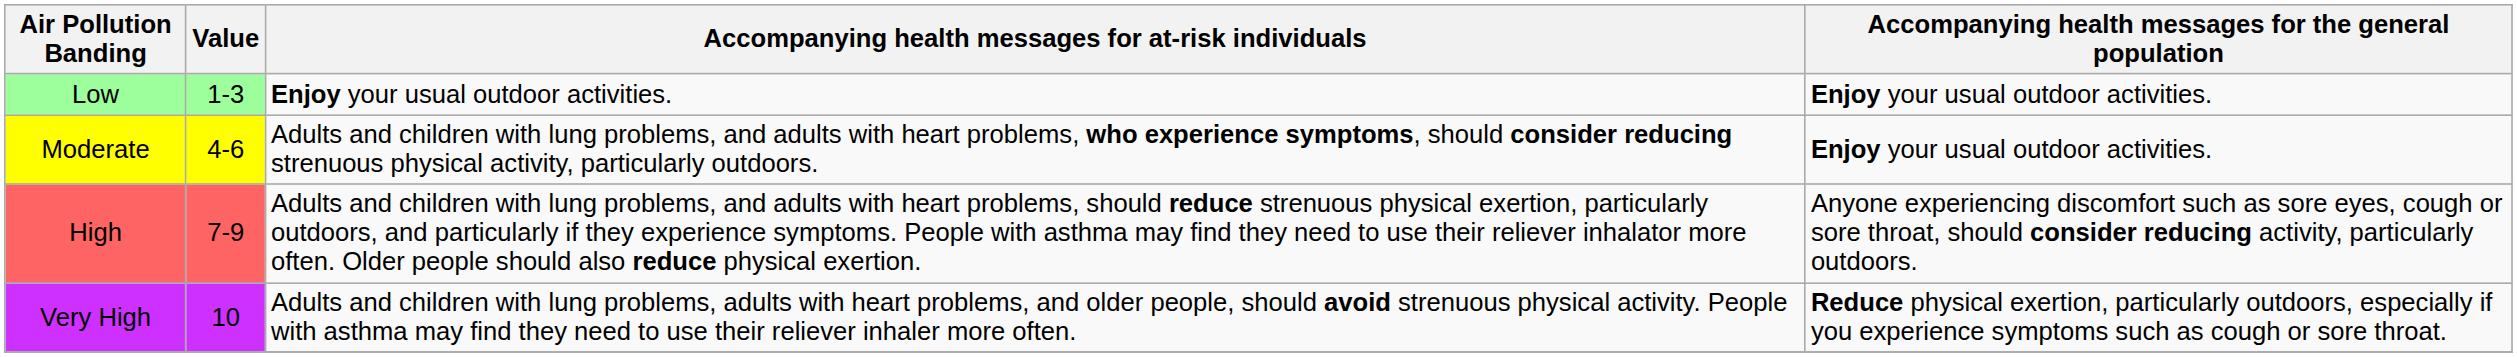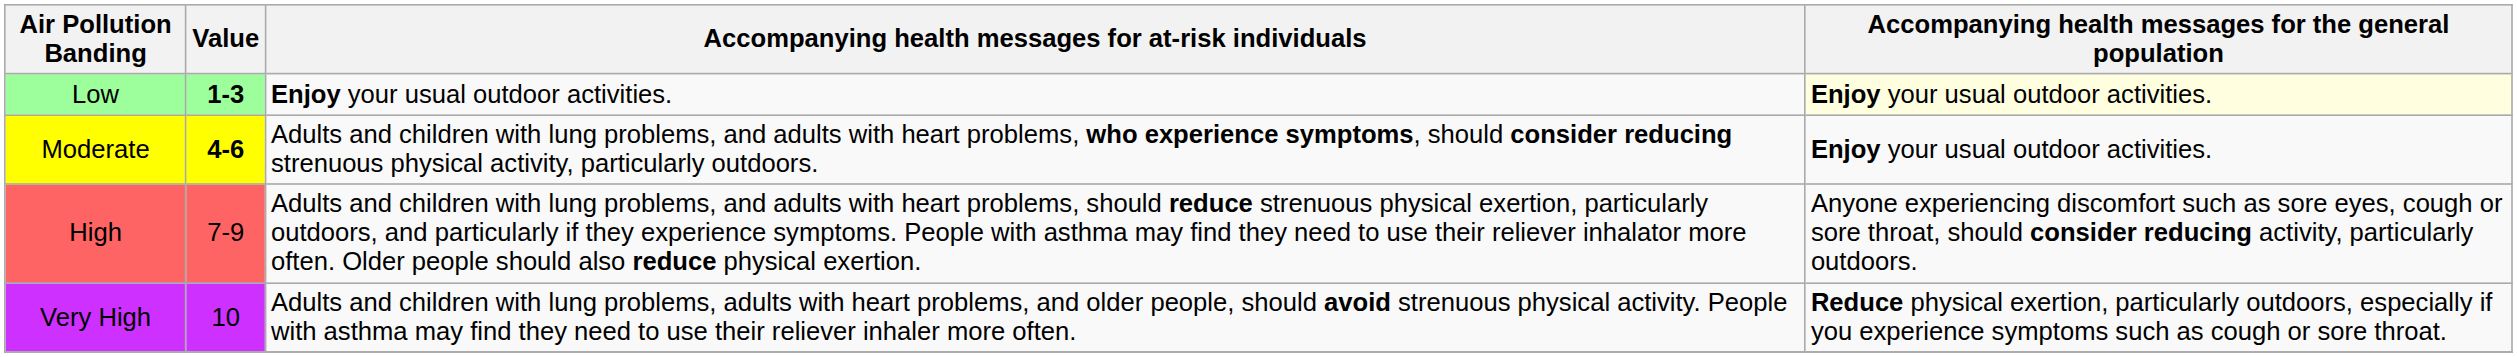(226, 94) normal -> (226, 94) bold
(2012, 94) no background -> (2012, 94) lightyellow background
(226, 149) normal -> (226, 149) bold
